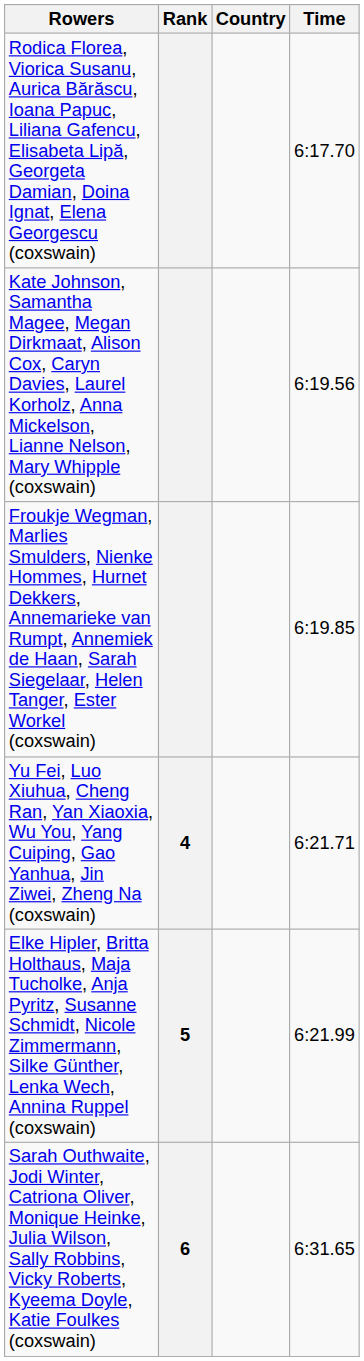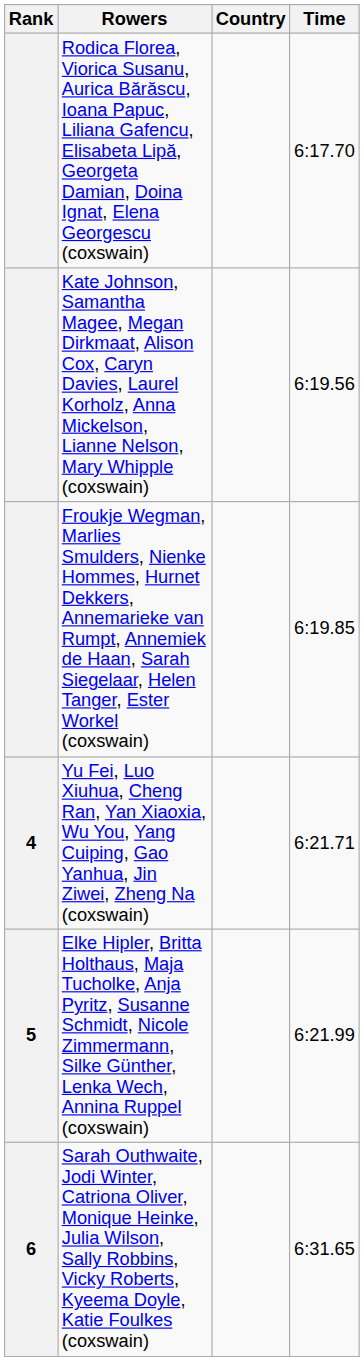columns swapped: (185, 18) <-> (82, 18)
